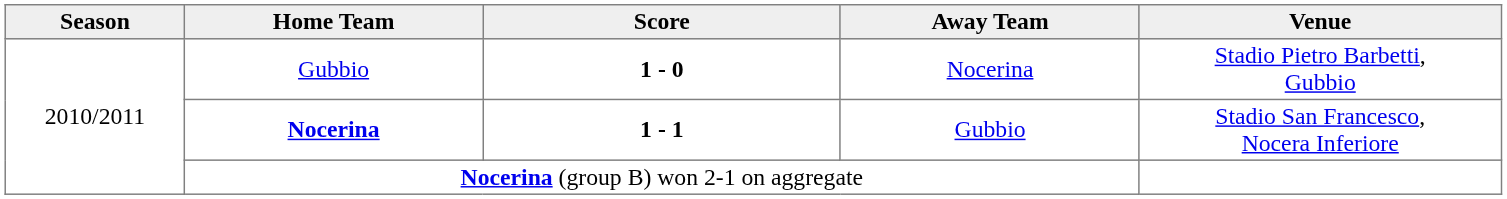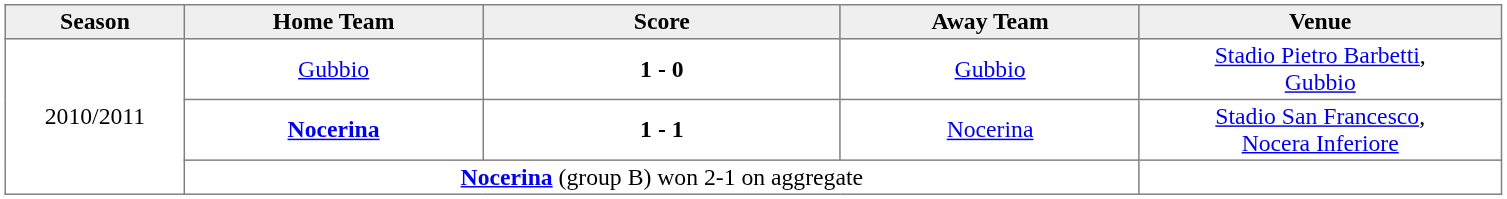(990, 68) Nocerina -> (990, 68) Gubbio
(990, 129) Gubbio -> (990, 129) Nocerina
